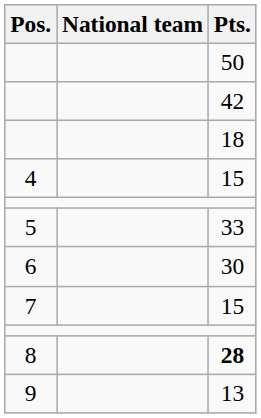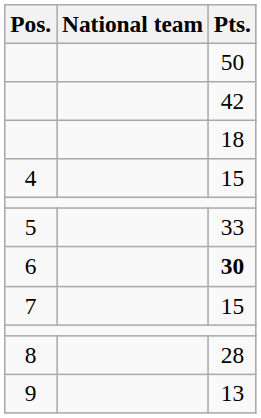(232, 266) normal -> (232, 266) bold
(232, 354) bold -> (232, 354) normal
